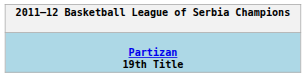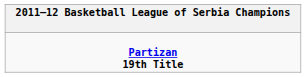(153, 58) lightblue background -> (153, 58) no background
